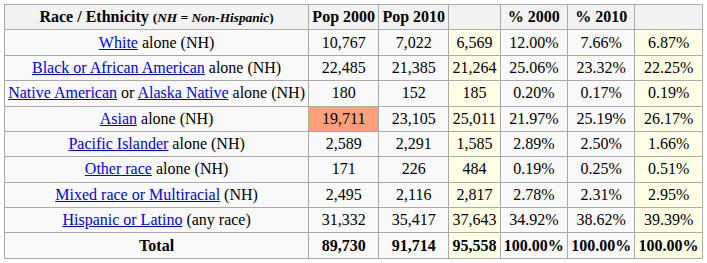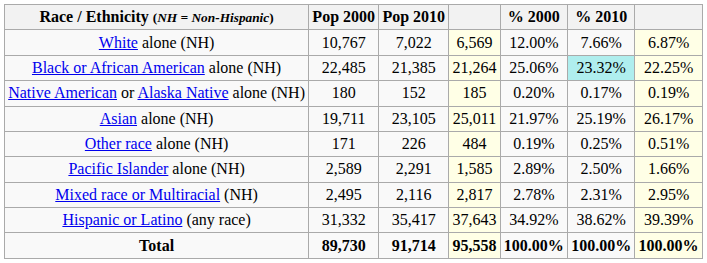(601, 67) no background -> (601, 67) paleturquoise background
(344, 118) lightsalmon background -> (344, 118) no background
rows swapped: (157, 144) <-> (157, 169)
